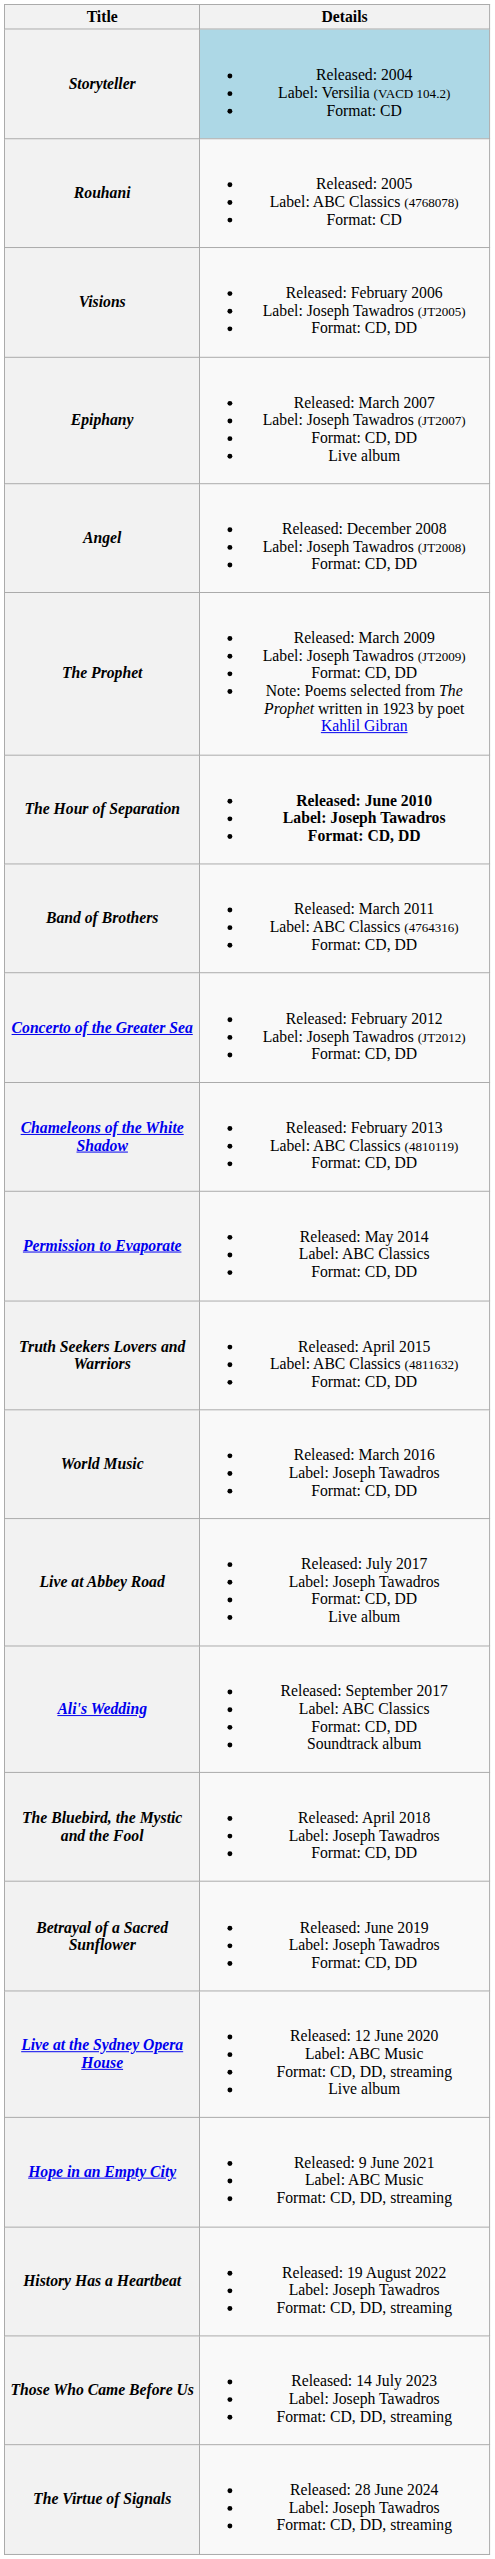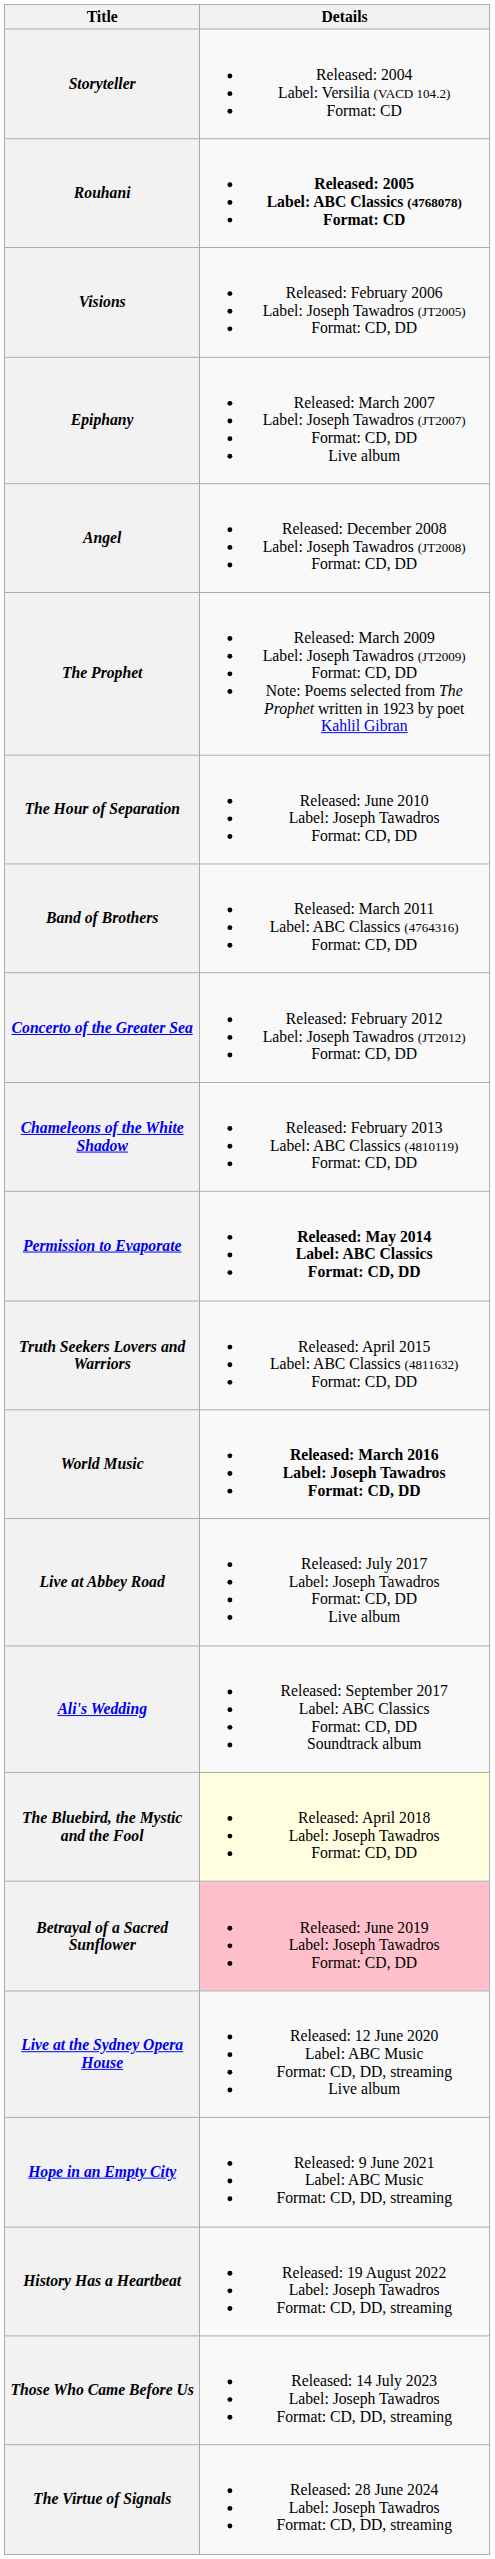(345, 93) lightblue background -> (345, 93) no background
(345, 202) normal -> (345, 202) bold
(345, 818) bold -> (345, 818) normal
(345, 1255) normal -> (345, 1255) bold
(345, 1473) normal -> (345, 1473) bold
(345, 1836) no background -> (345, 1836) lightyellow background
(345, 1945) no background -> (345, 1945) pink background
